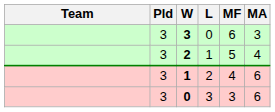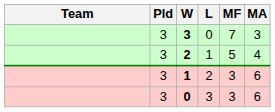(232, 34) 6 -> (232, 34) 7
(232, 76) 4 -> (232, 76) 3
